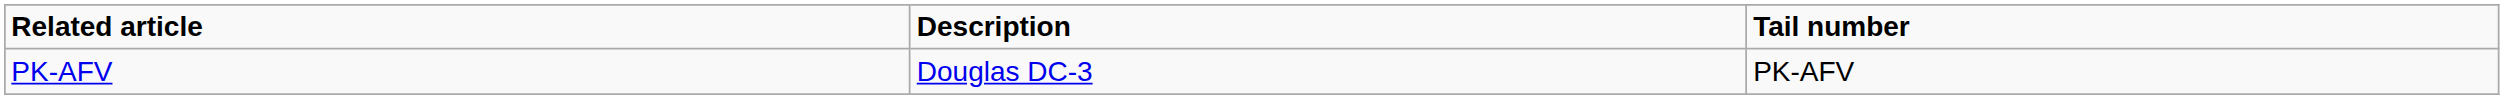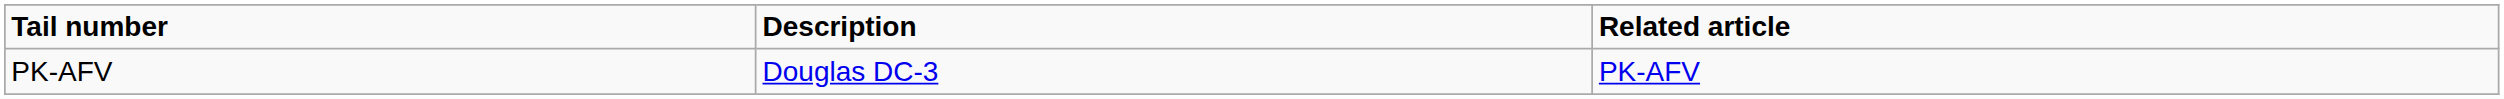columns swapped: (1831, 26) <-> (107, 26)
